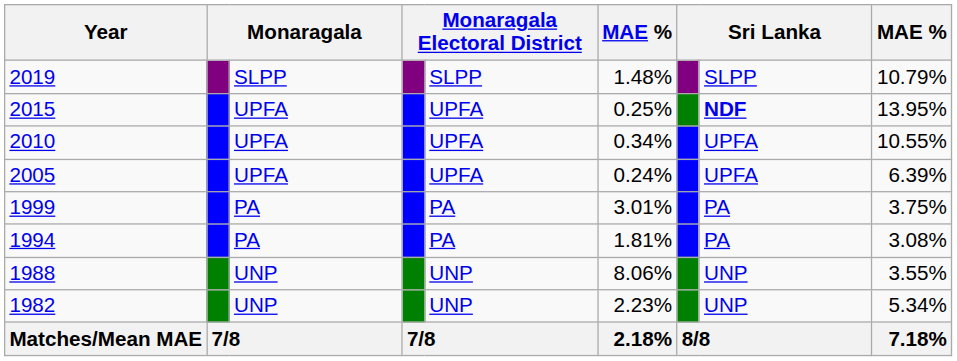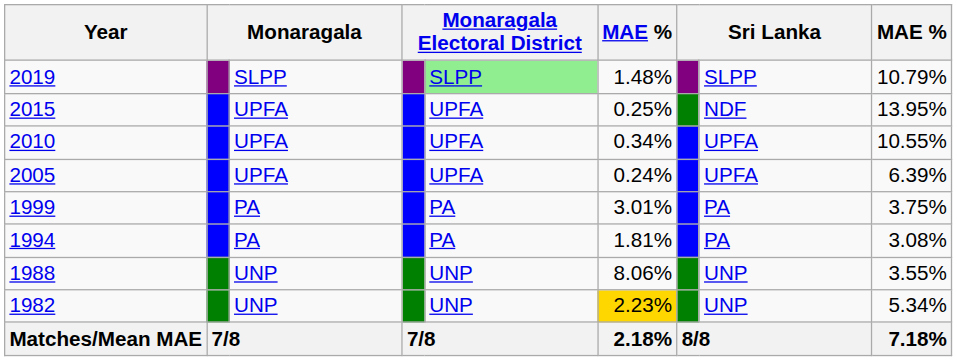(456, 76) no background -> (456, 76) lightgreen background
(725, 109) bold -> (725, 109) normal
(643, 305) no background -> (643, 305) gold background
